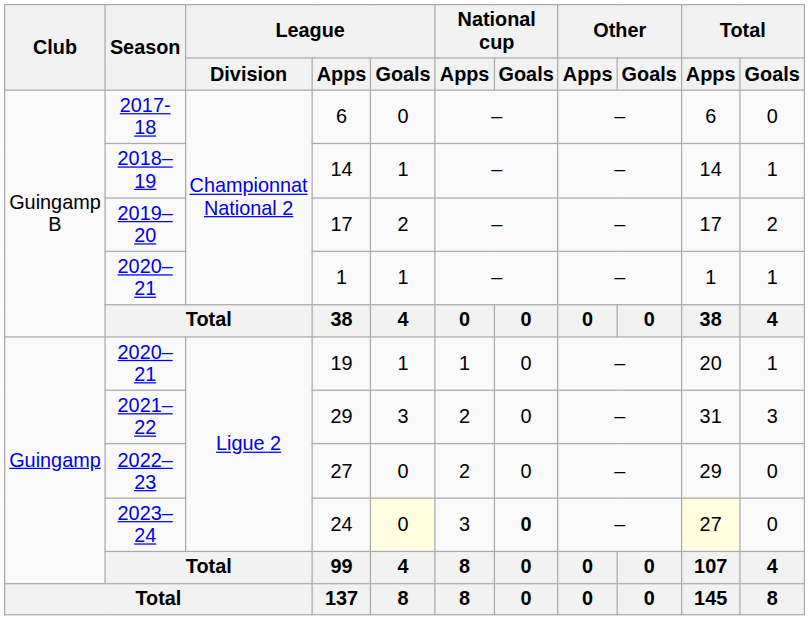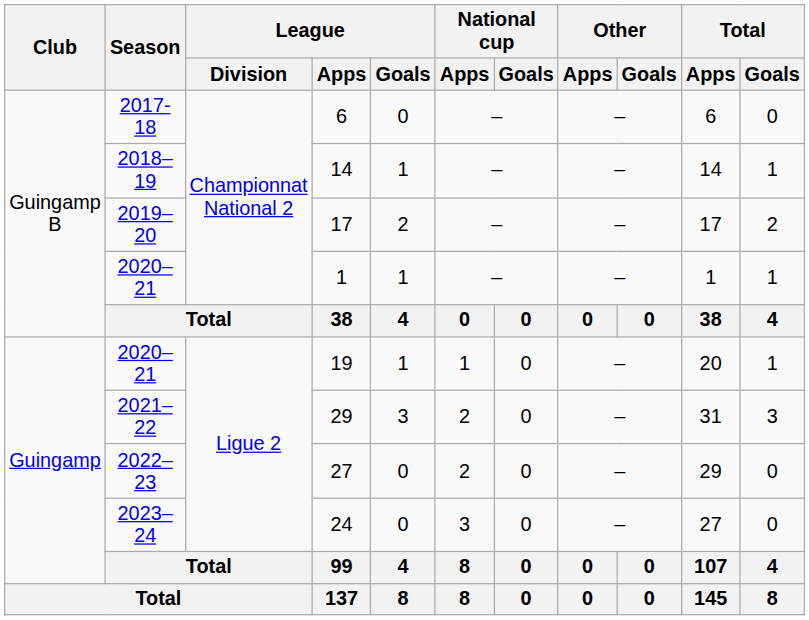(403, 524) lightyellow background -> (403, 524) no background
(526, 524) bold -> (526, 524) normal
(711, 524) lightyellow background -> (711, 524) no background
